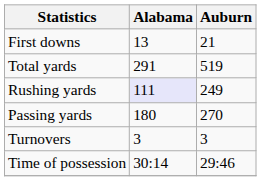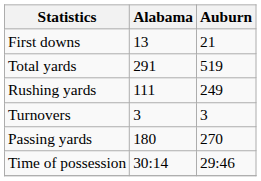(144, 90) lavender background -> (144, 90) no background
rows swapped: (50, 114) <-> (39, 138)
